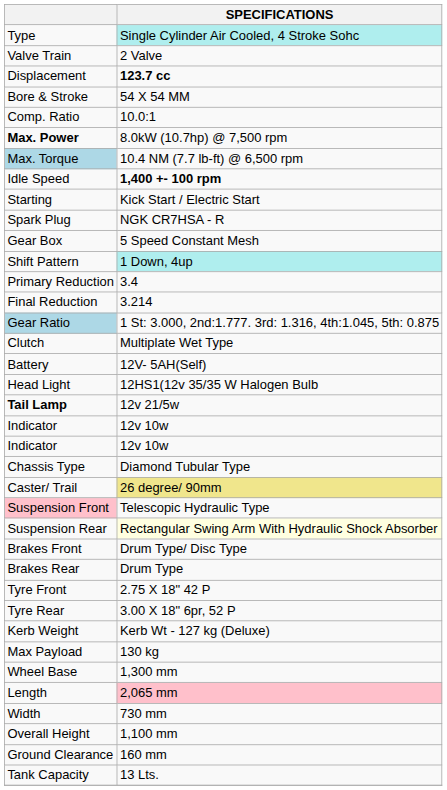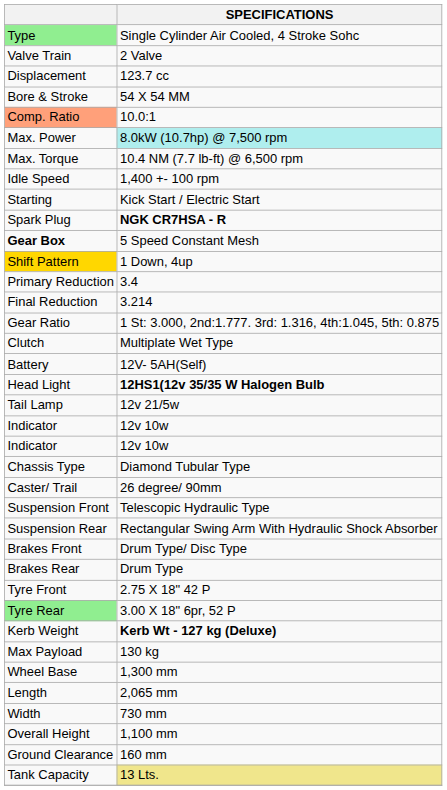(21, 35) no background -> (21, 35) lightgreen background
(240, 35) paleturquoise background -> (240, 35) no background
(145, 76) bold -> (144, 76) normal
(43, 117) no background -> (43, 117) lightsalmon background
(43, 138) bold -> (42, 138) normal
(204, 138) no background -> (204, 138) paleturquoise background
(43, 158) lightblue background -> (43, 158) no background
(171, 179) bold -> (169, 179) normal
(172, 220) normal -> (173, 220) bold
(35, 240) normal -> (36, 240) bold
(43, 261) no background -> (43, 261) gold background
(156, 261) paleturquoise background -> (156, 261) no background
(39, 323) lightblue background -> (39, 323) no background
(219, 384) normal -> (222, 384) bold
(37, 405) bold -> (35, 405) normal
(171, 487) khaki background -> (171, 487) no background
(58, 508) pink background -> (58, 508) no background
(279, 528) lightyellow background -> (279, 528) no background
(36, 610) no background -> (36, 610) lightgreen background
(195, 631) normal -> (198, 631) bold
(149, 693) pink background -> (149, 693) no background
(139, 775) no background -> (139, 775) khaki background
